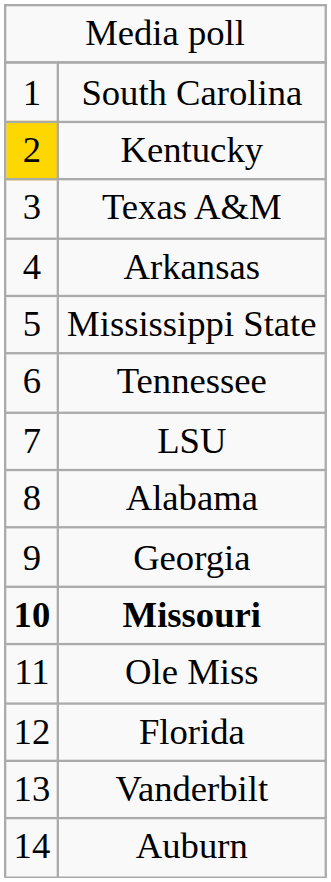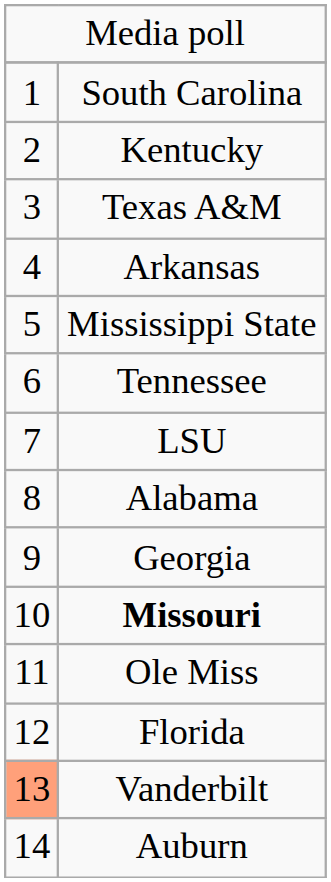(32, 149) gold background -> (32, 149) no background
(32, 614) bold -> (32, 614) normal
(32, 788) no background -> (32, 788) lightsalmon background
